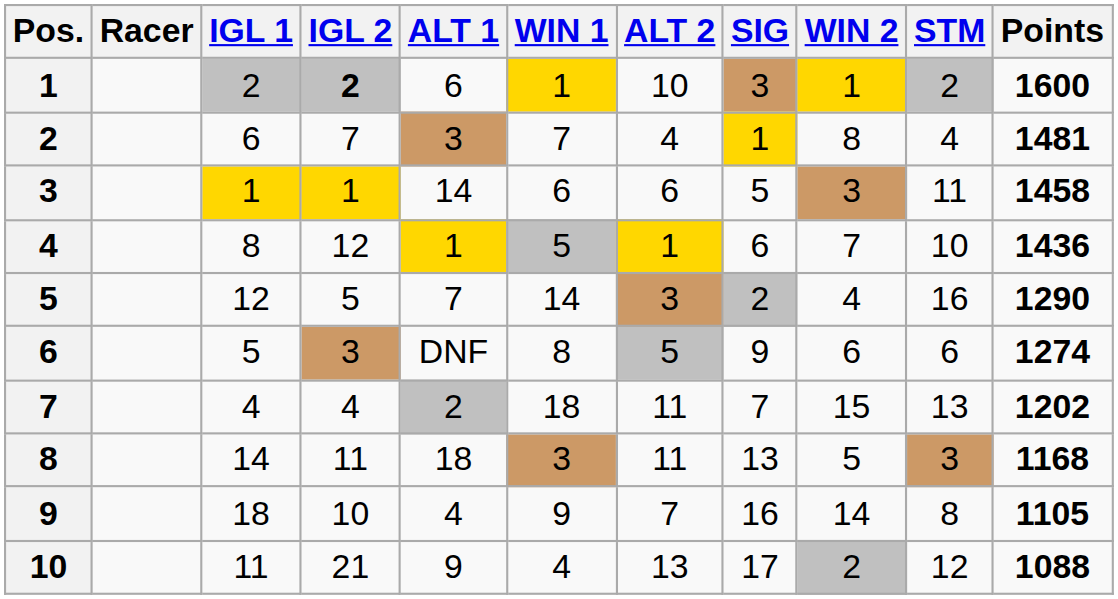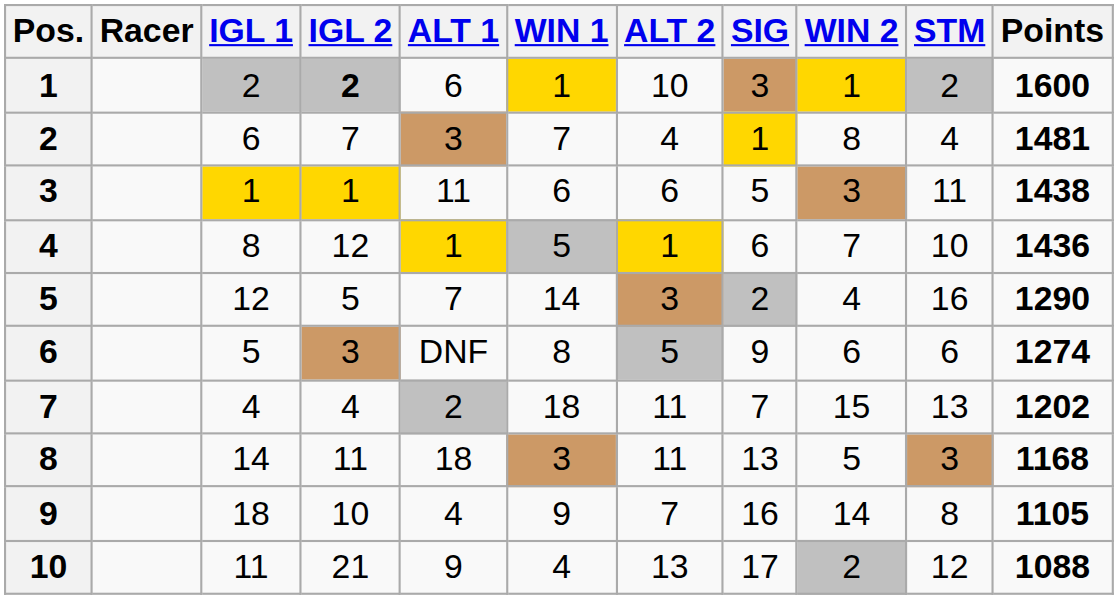(454, 191) 14 -> (454, 191) 11
(1052, 191) 1458 -> (1052, 191) 1438
